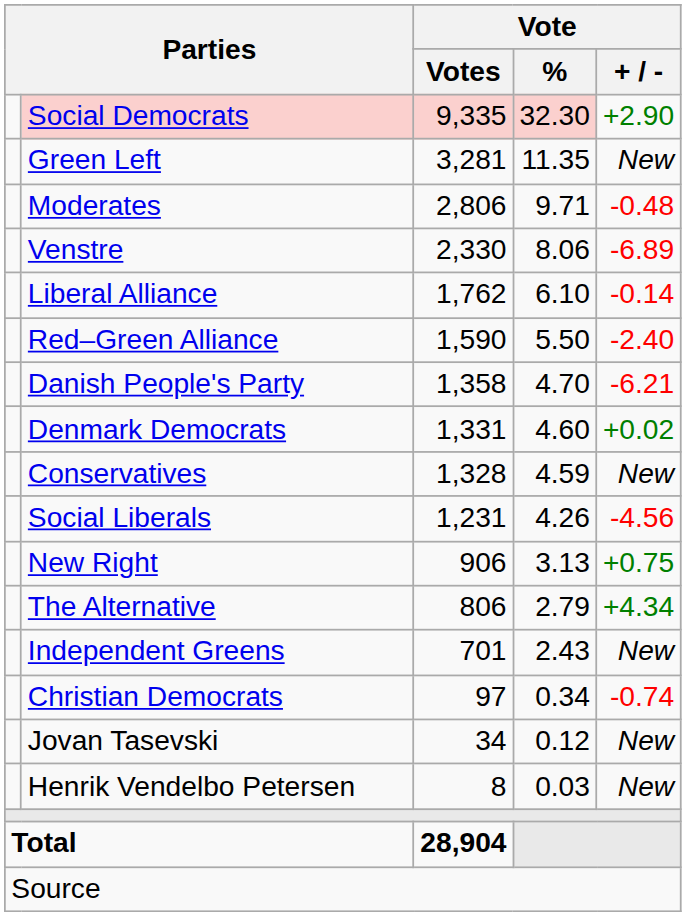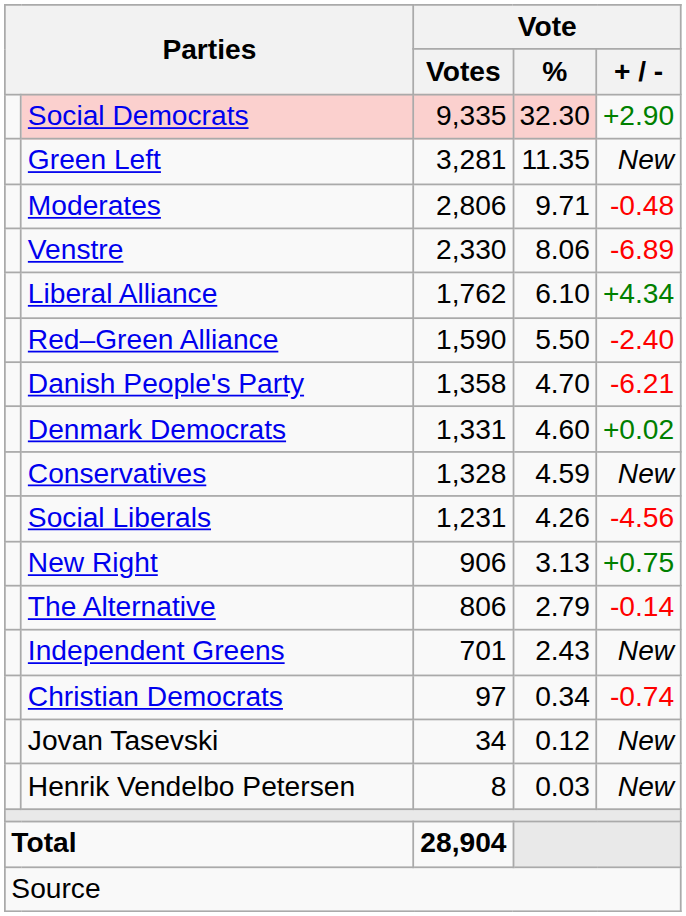(642, 294) -0.14 -> (639, 294) +4.34
(639, 607) +4.34 -> (642, 607) -0.14
